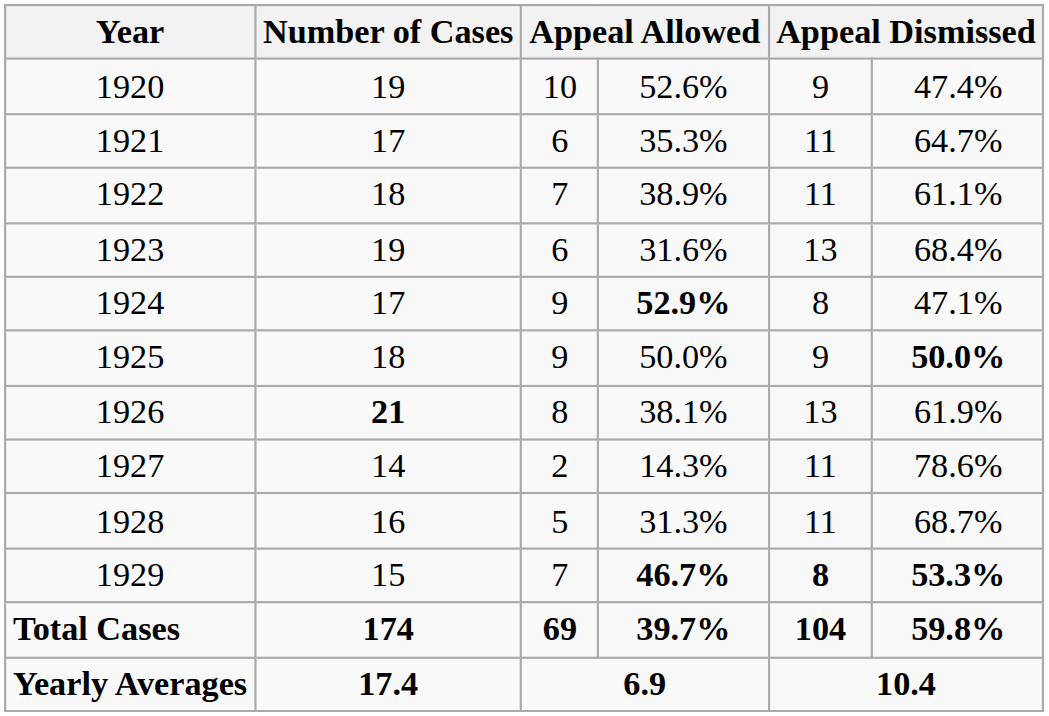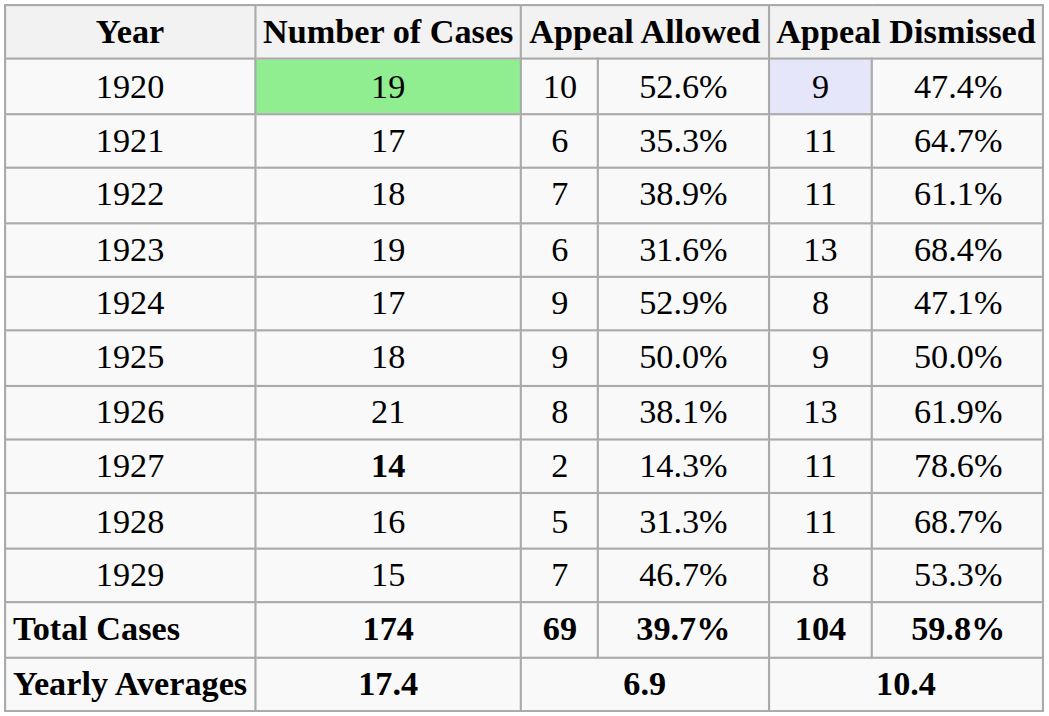(388, 85) no background -> (388, 85) lightgreen background
(820, 85) no background -> (820, 85) lavender background
(683, 303) bold -> (683, 303) normal
(958, 357) bold -> (958, 357) normal
(388, 411) bold -> (388, 411) normal
(388, 466) normal -> (388, 466) bold
(683, 574) bold -> (683, 574) normal
(820, 574) bold -> (820, 574) normal
(958, 574) bold -> (958, 574) normal
